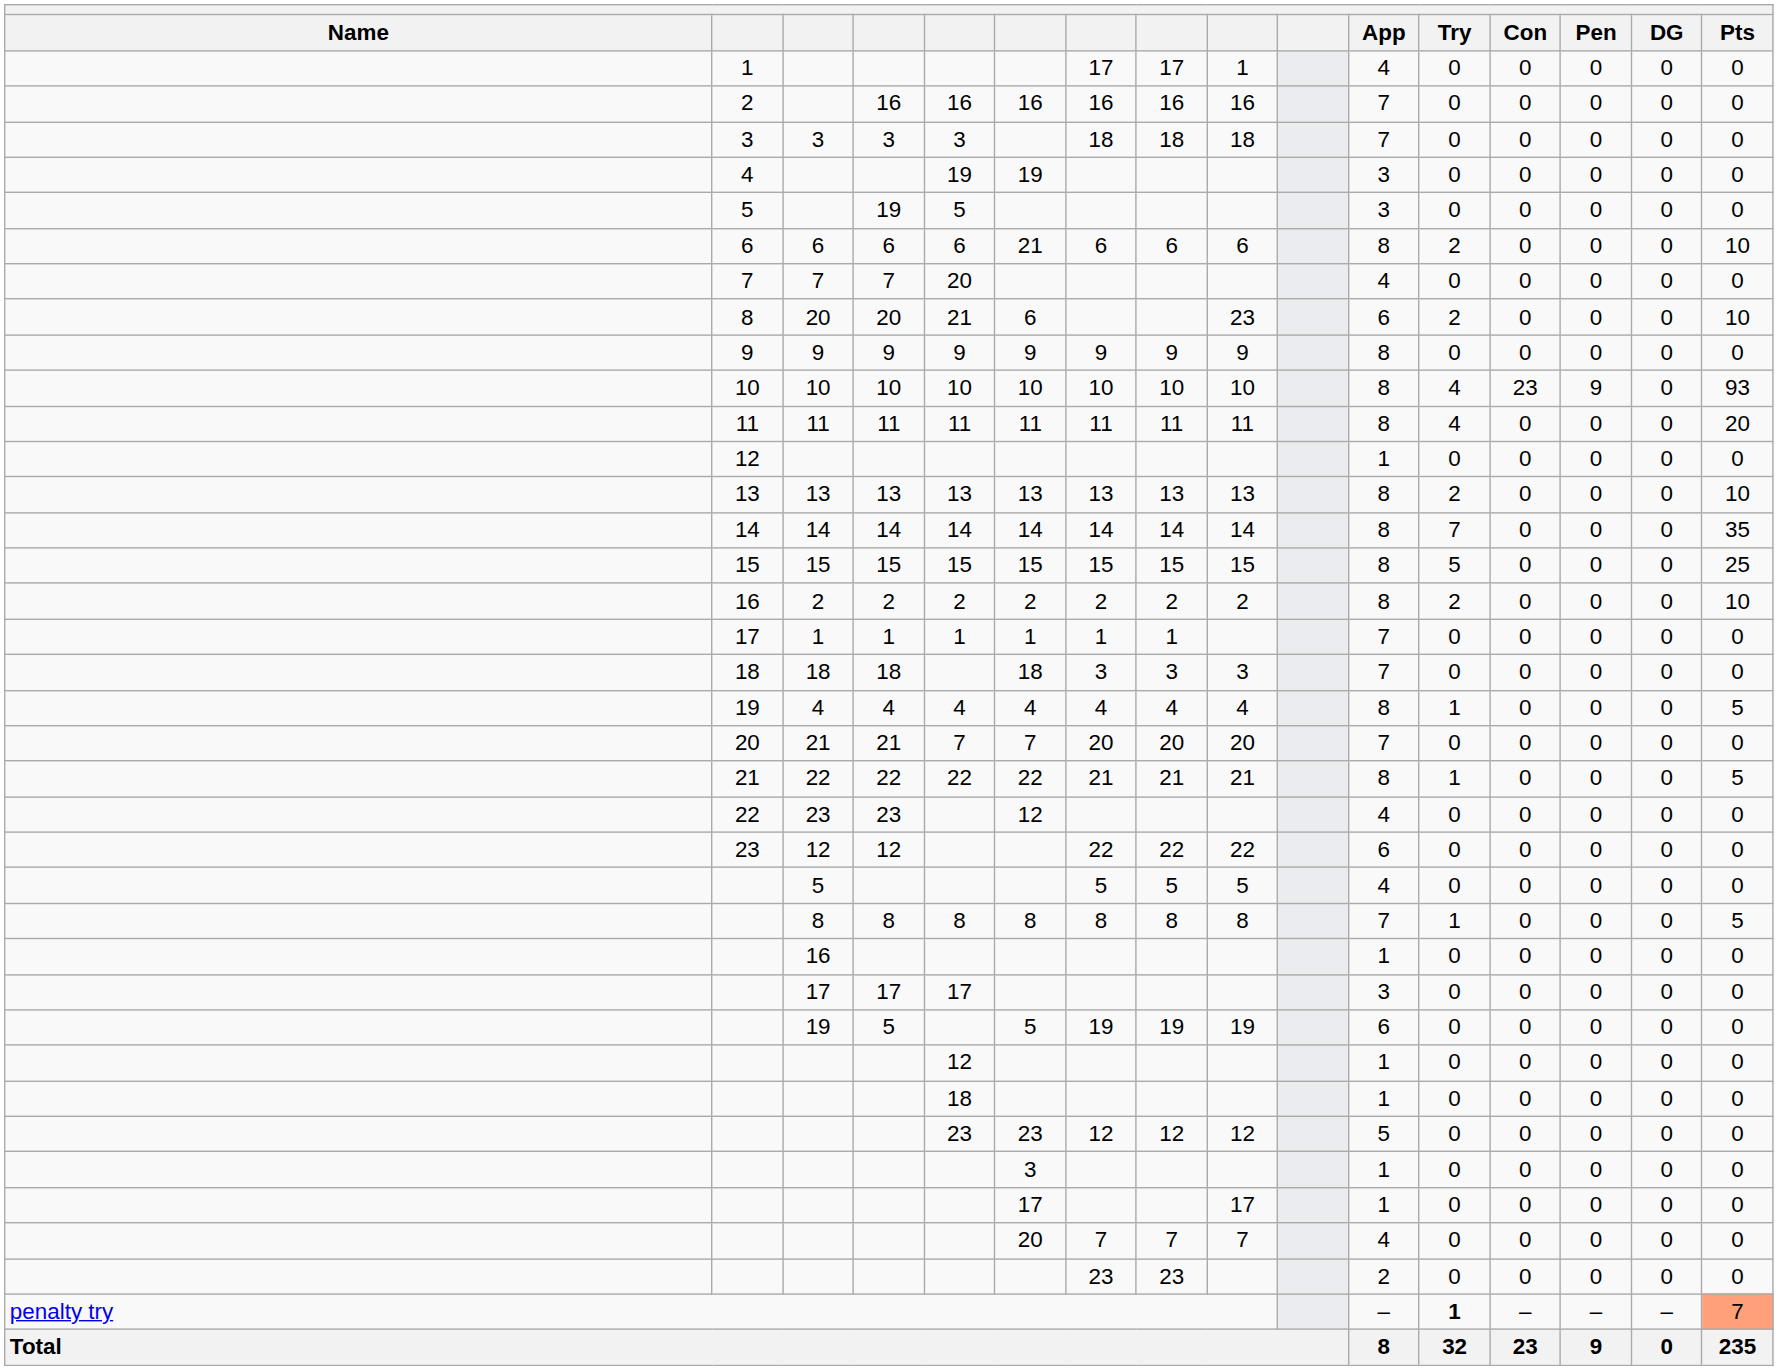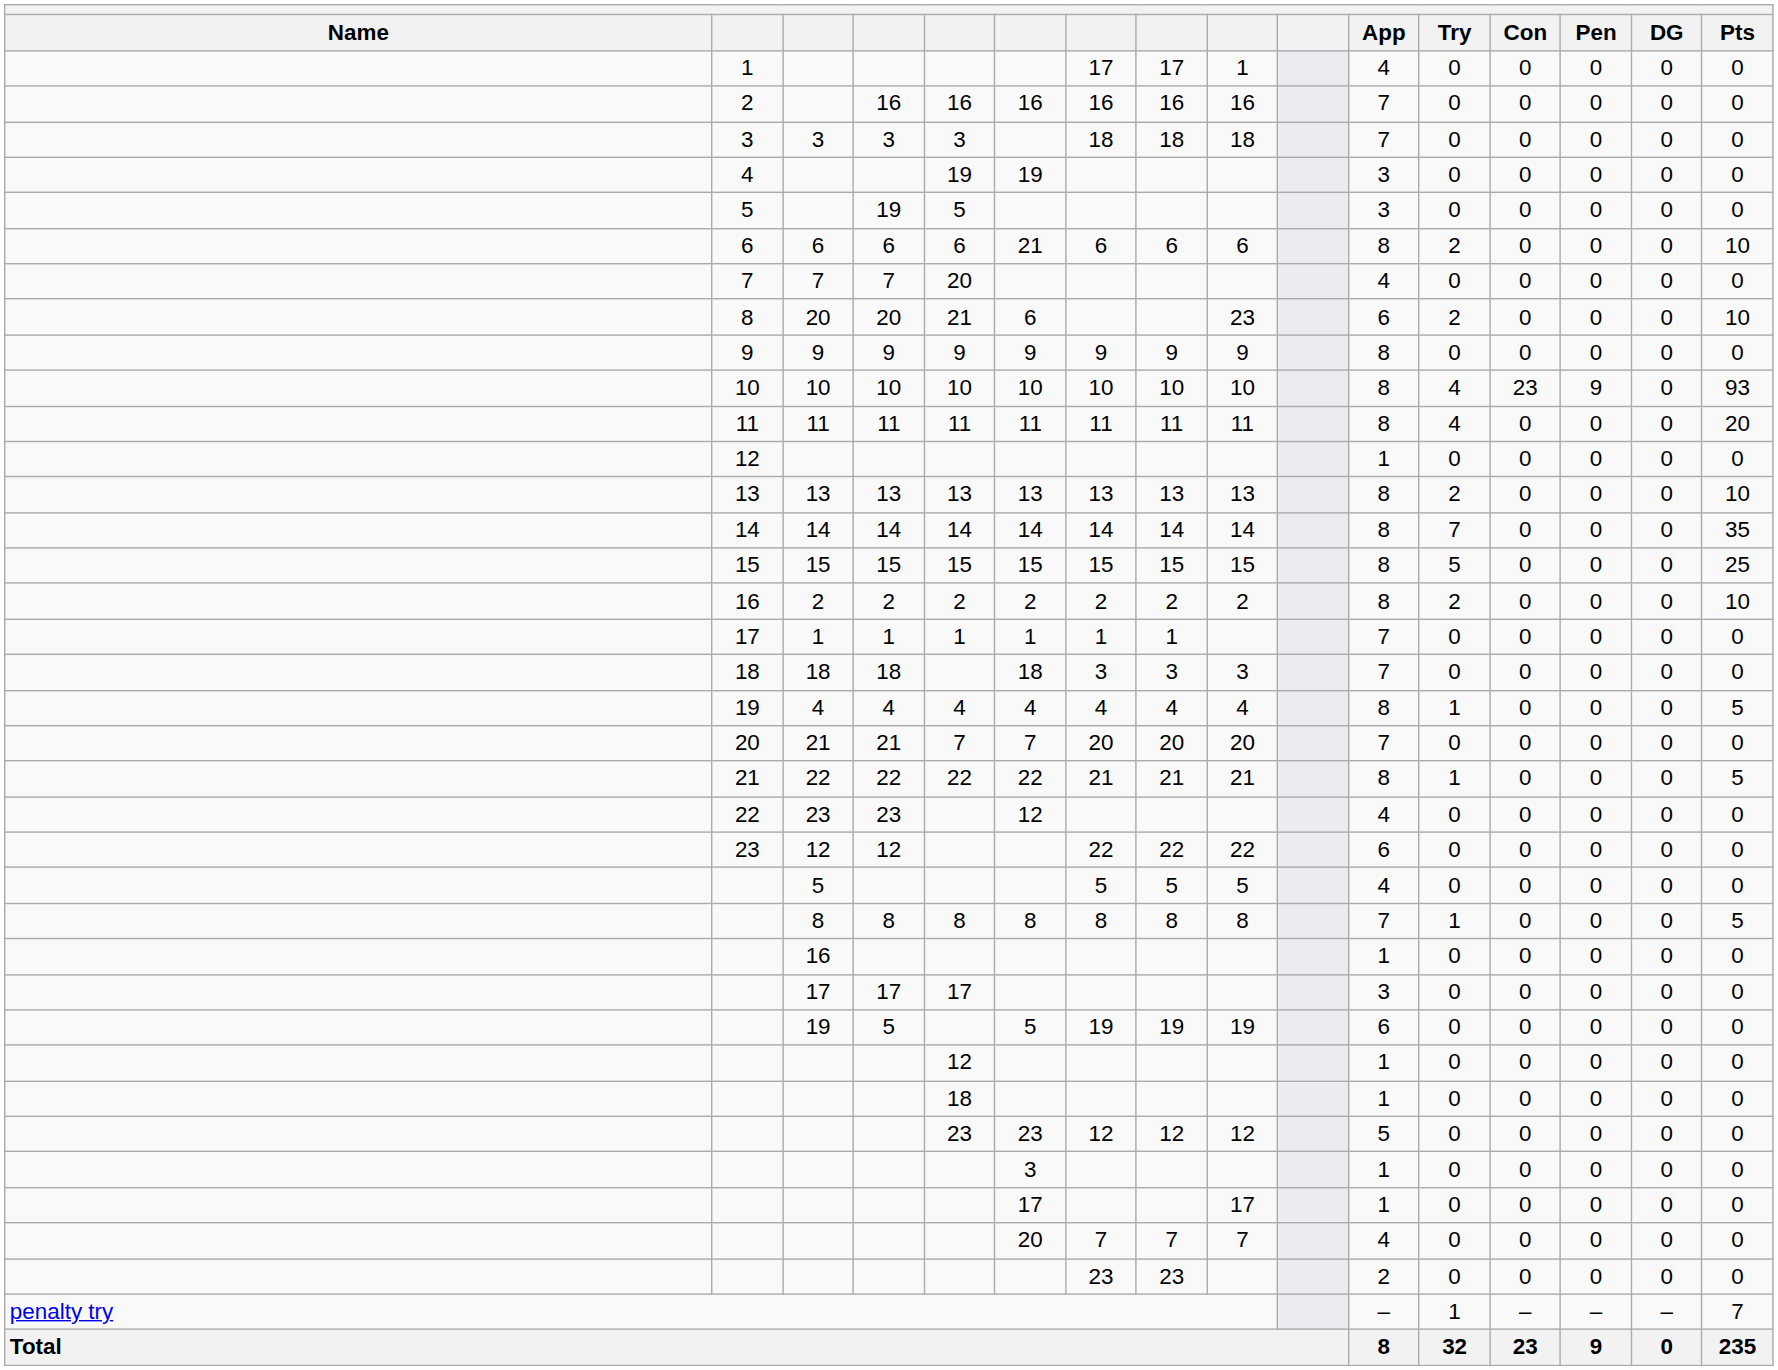(1455, 1311) bold -> (1455, 1311) normal
(1738, 1311) lightsalmon background -> (1738, 1311) no background
